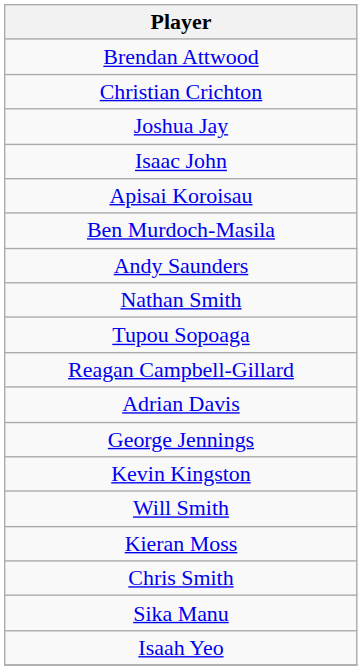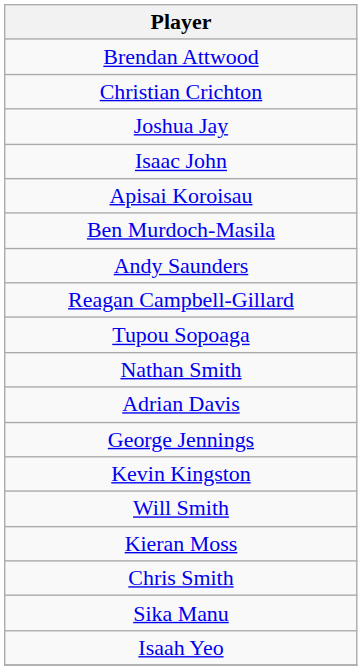(181, 299) Nathan Smith -> (181, 299) Reagan Campbell-Gillard
(181, 369) Reagan Campbell-Gillard -> (181, 369) Nathan Smith
